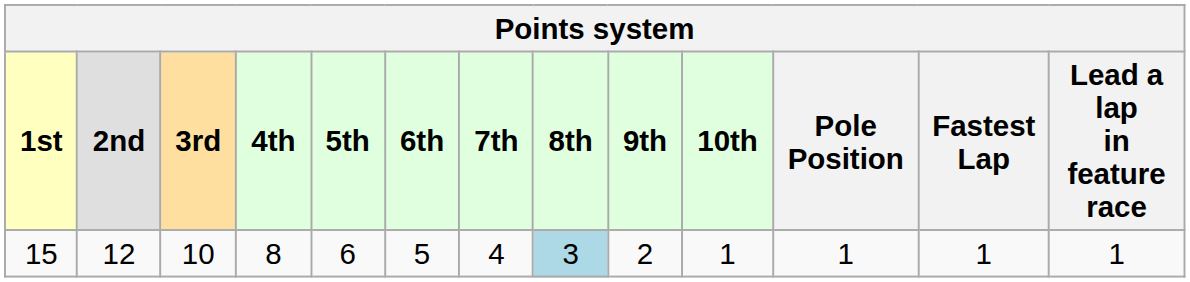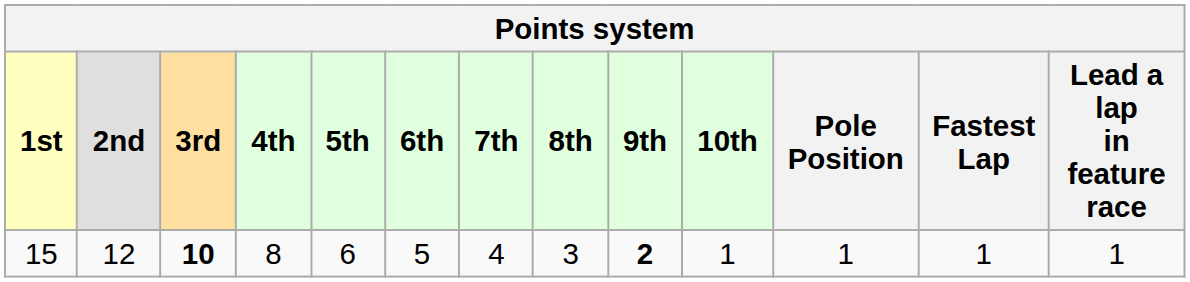(198, 254) normal -> (198, 254) bold
(571, 254) lightblue background -> (571, 254) no background
(645, 254) normal -> (645, 254) bold
